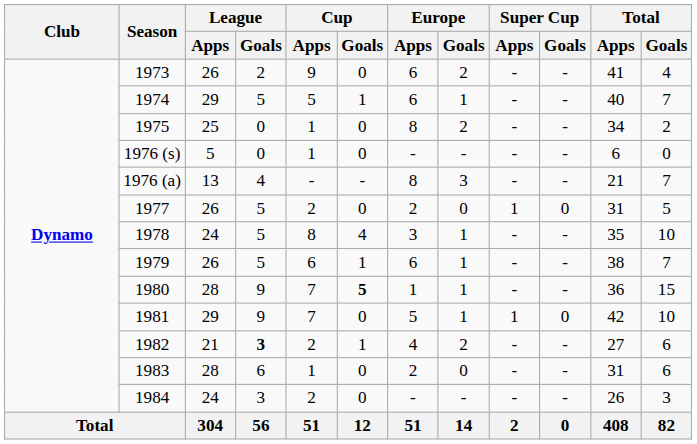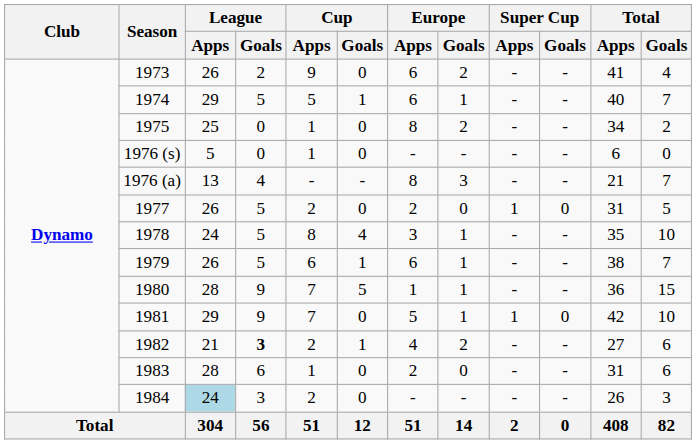(362, 289) bold -> (362, 289) normal
(210, 398) no background -> (210, 398) lightblue background
